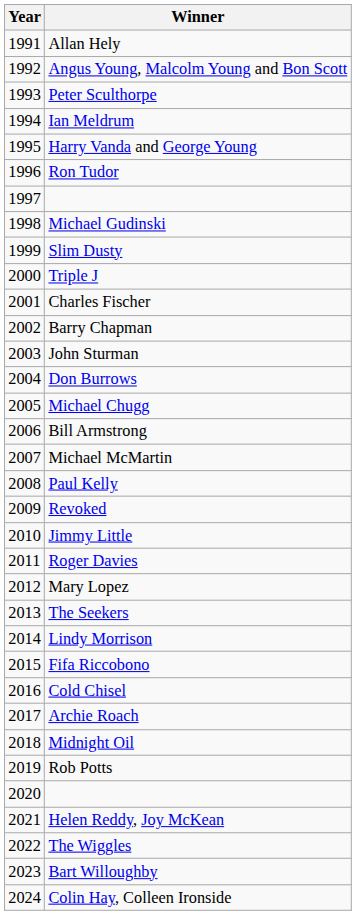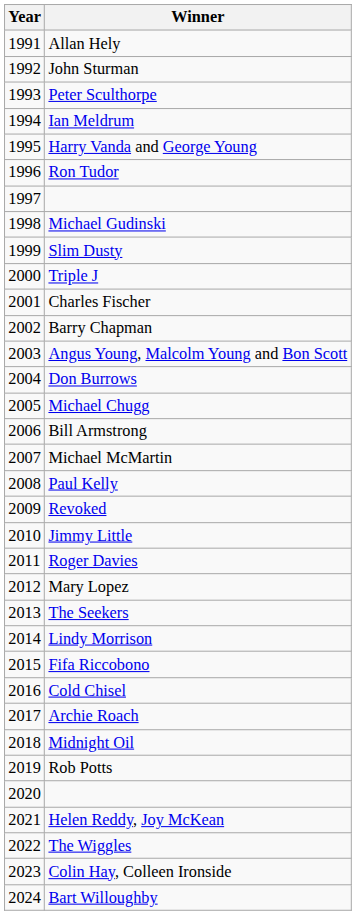(198, 69) Angus Young, Malcolm Young and Bon Scott -> (94, 69) John Sturman
(94, 353) John Sturman -> (198, 353) Angus Young, Malcolm Young and Bon Scott
(103, 871) Bart Willoughby -> (140, 871) Colin Hay, Colleen Ironside
(140, 897) Colin Hay, Colleen Ironside -> (103, 897) Bart Willoughby
